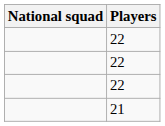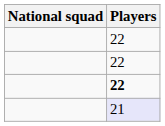(117, 86) normal -> (117, 86) bold
(117, 109) no background -> (117, 109) lavender background
